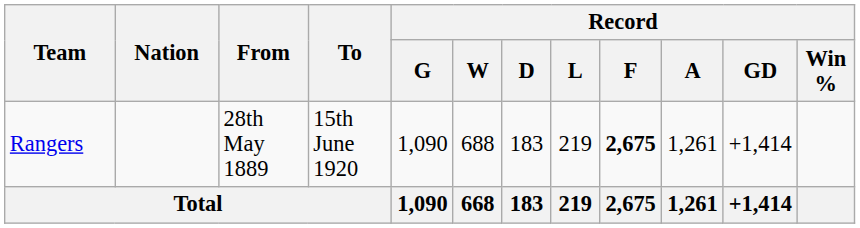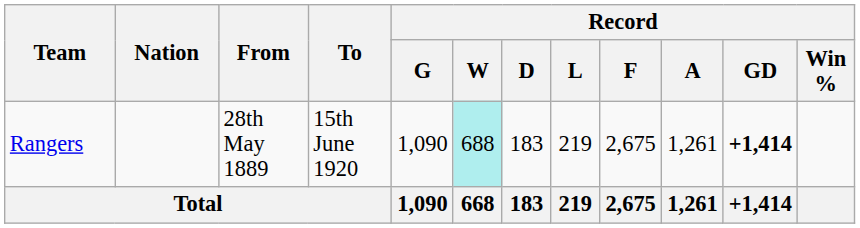(478, 143) no background -> (478, 143) paleturquoise background
(631, 143) bold -> (631, 143) normal
(760, 143) normal -> (760, 143) bold
